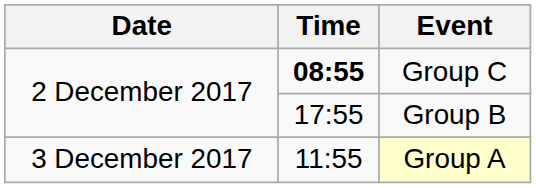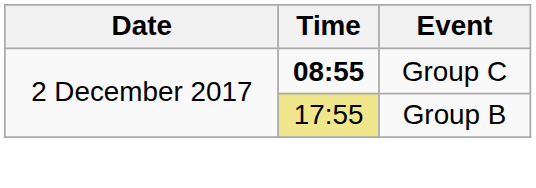(329, 114) no background -> (329, 114) khaki background
- row: (455, 159)
